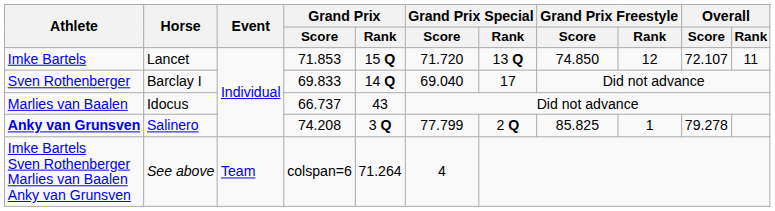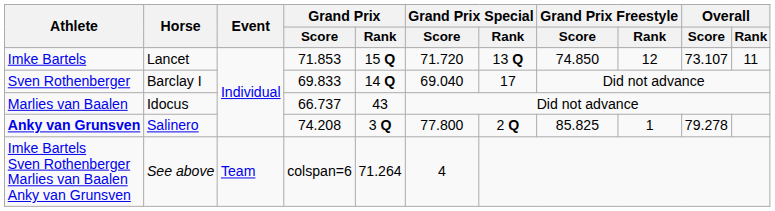(706, 59) 72.107 -> (706, 59) 73.107
(442, 126) 77.799 -> (442, 126) 77.800
